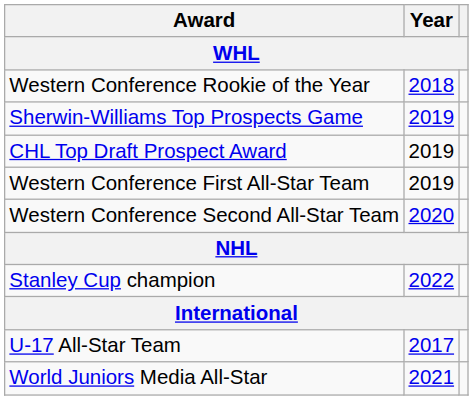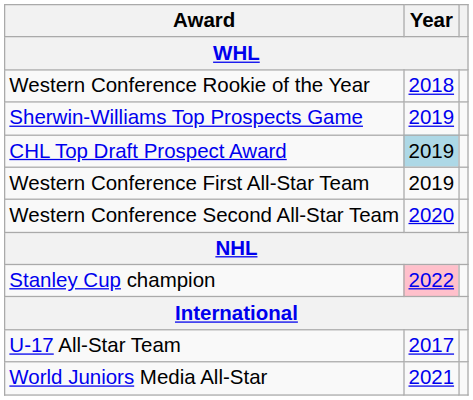(431, 150) no background -> (431, 150) lightblue background
(431, 280) no background -> (431, 280) pink background
